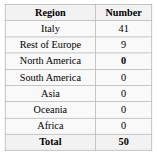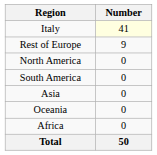(124, 28) no background -> (124, 28) lightyellow background
(124, 61) bold -> (124, 61) normal
